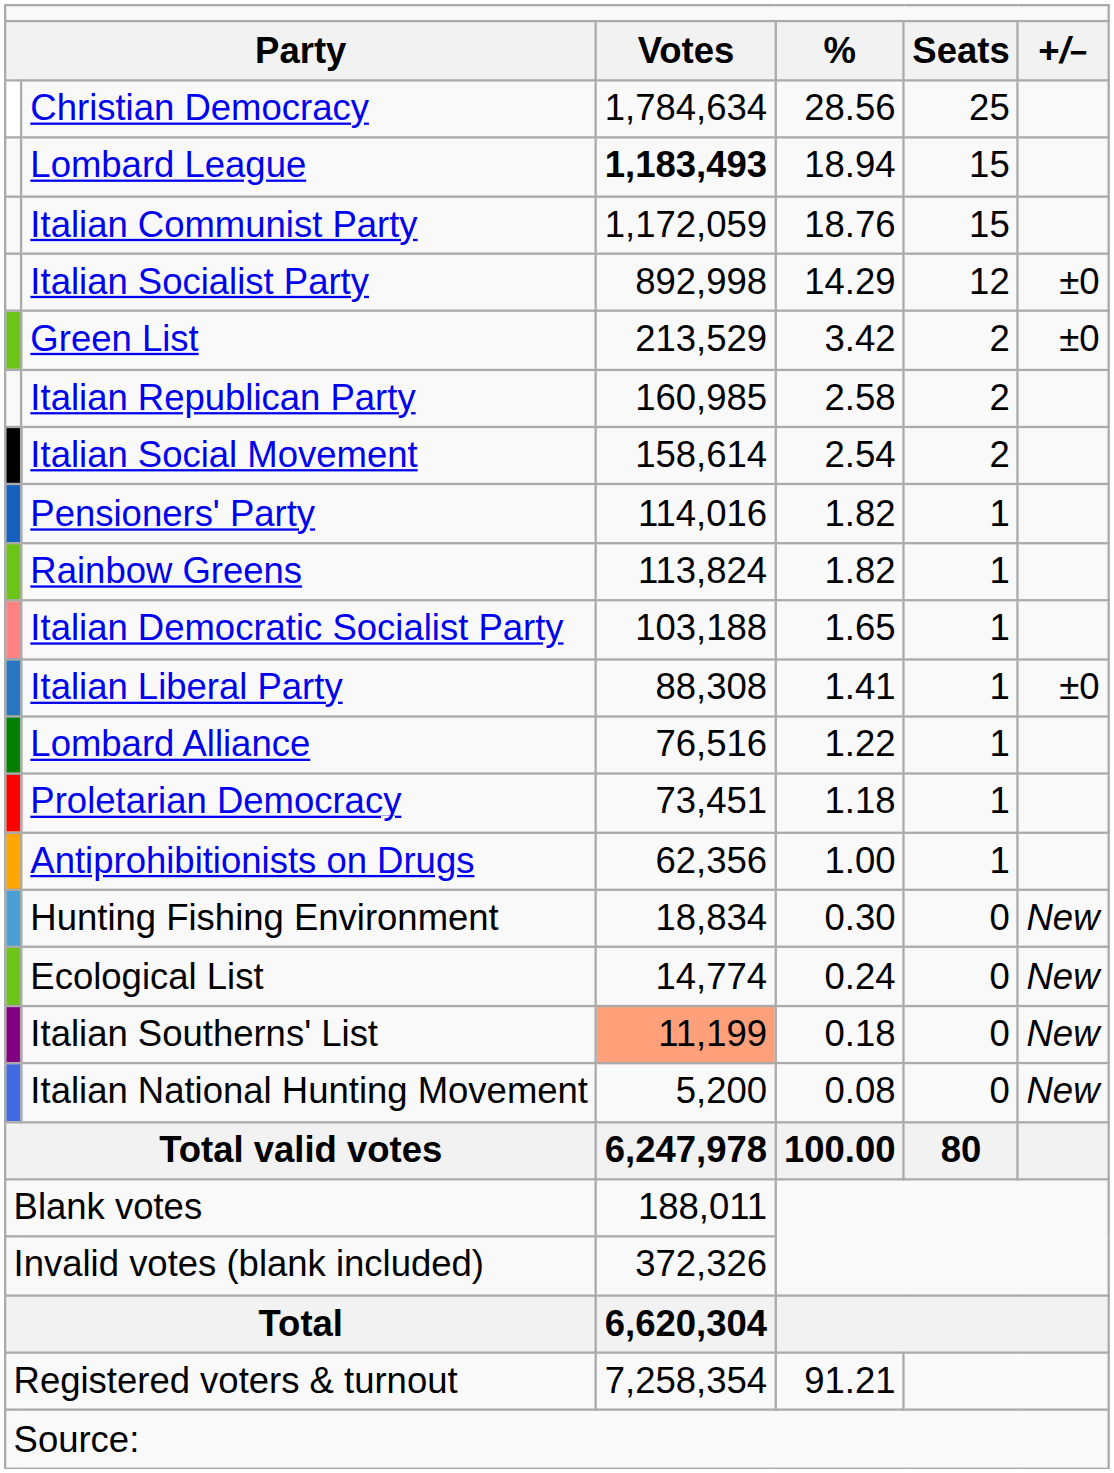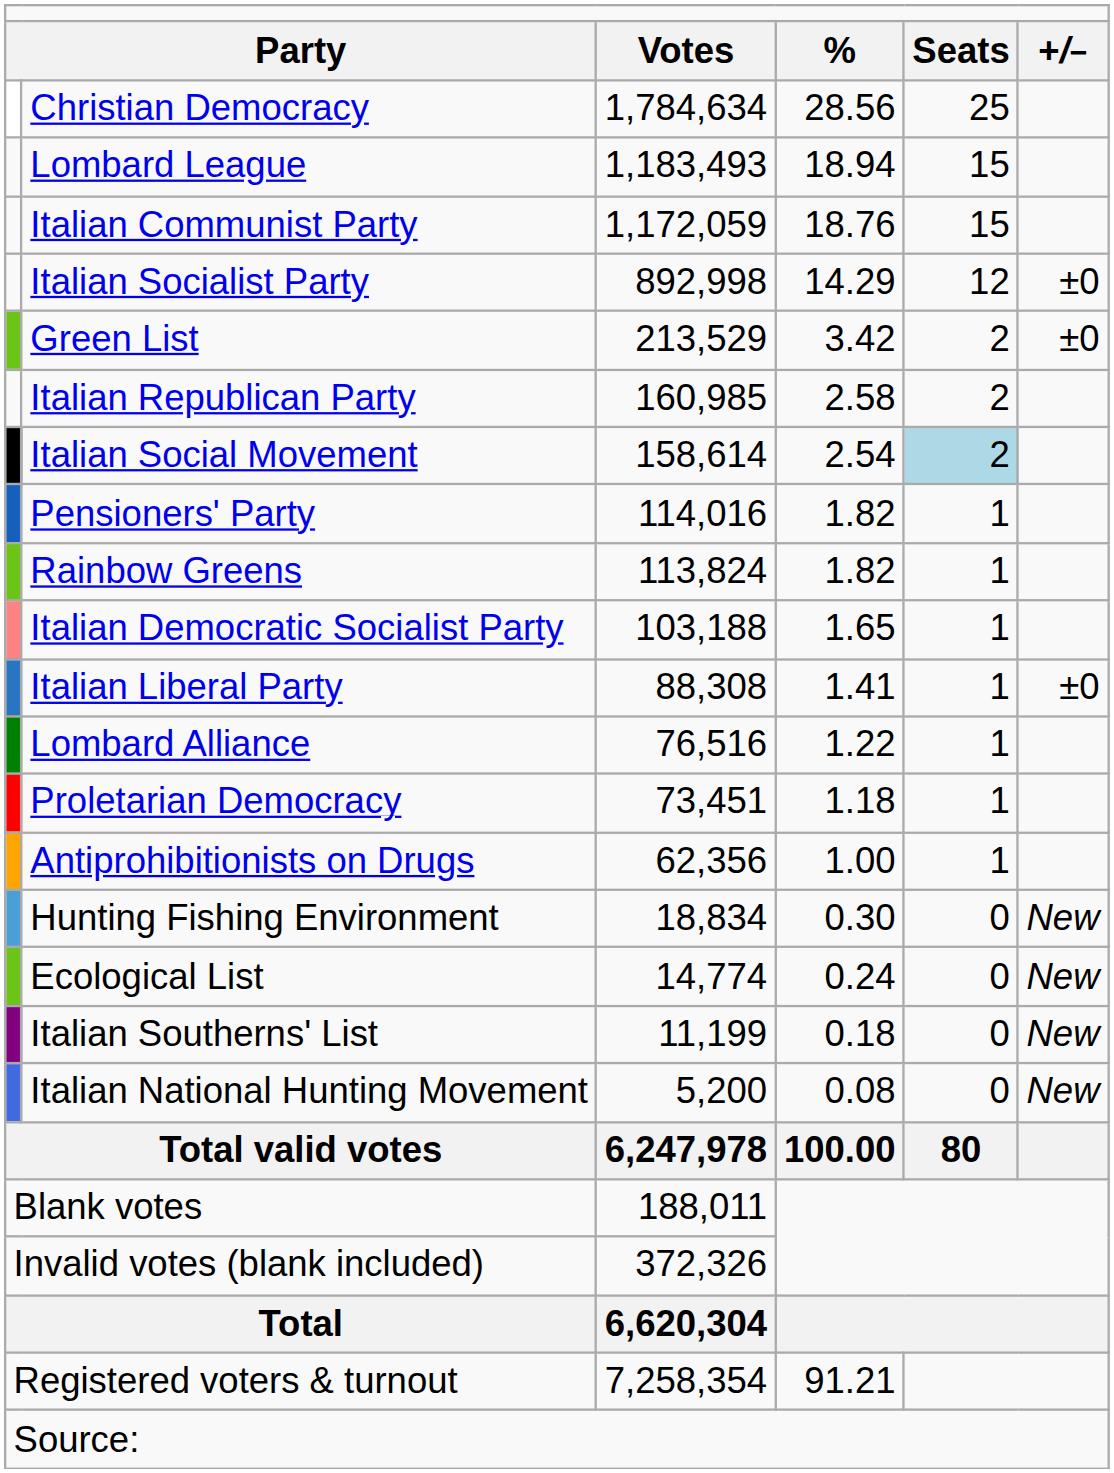(686, 165) bold -> (686, 165) normal
(1000, 455) no background -> (1000, 455) lightblue background
(713, 1033) lightsalmon background -> (713, 1033) no background
